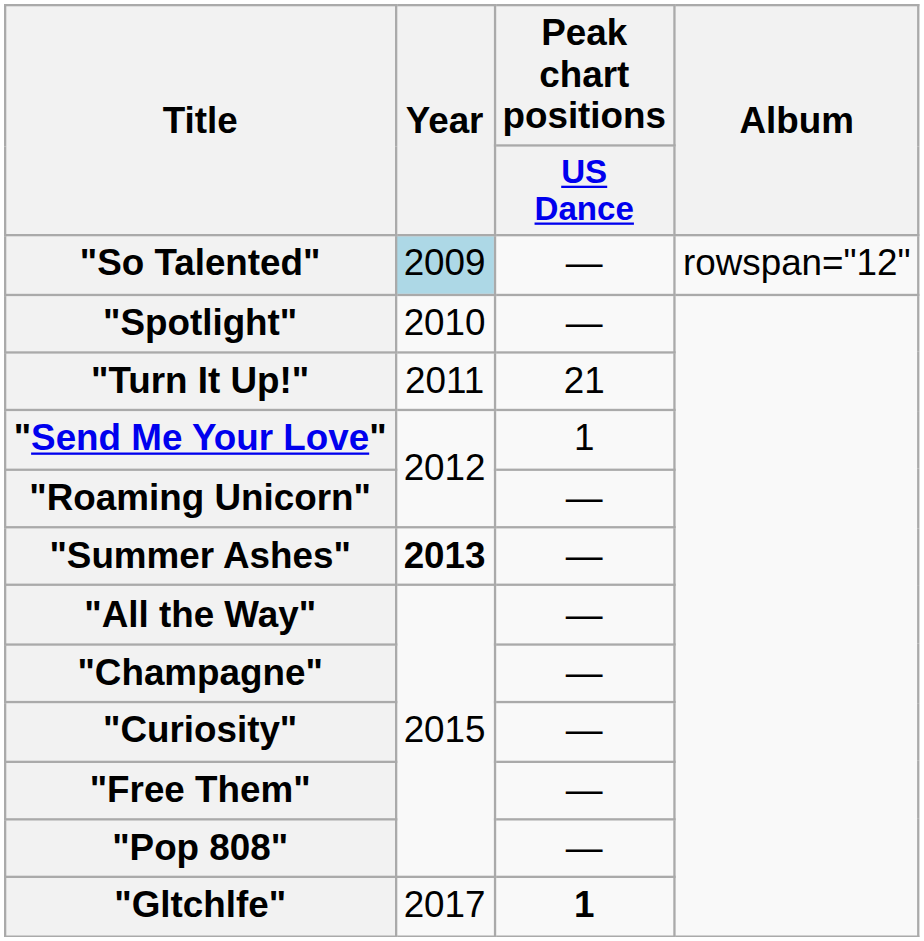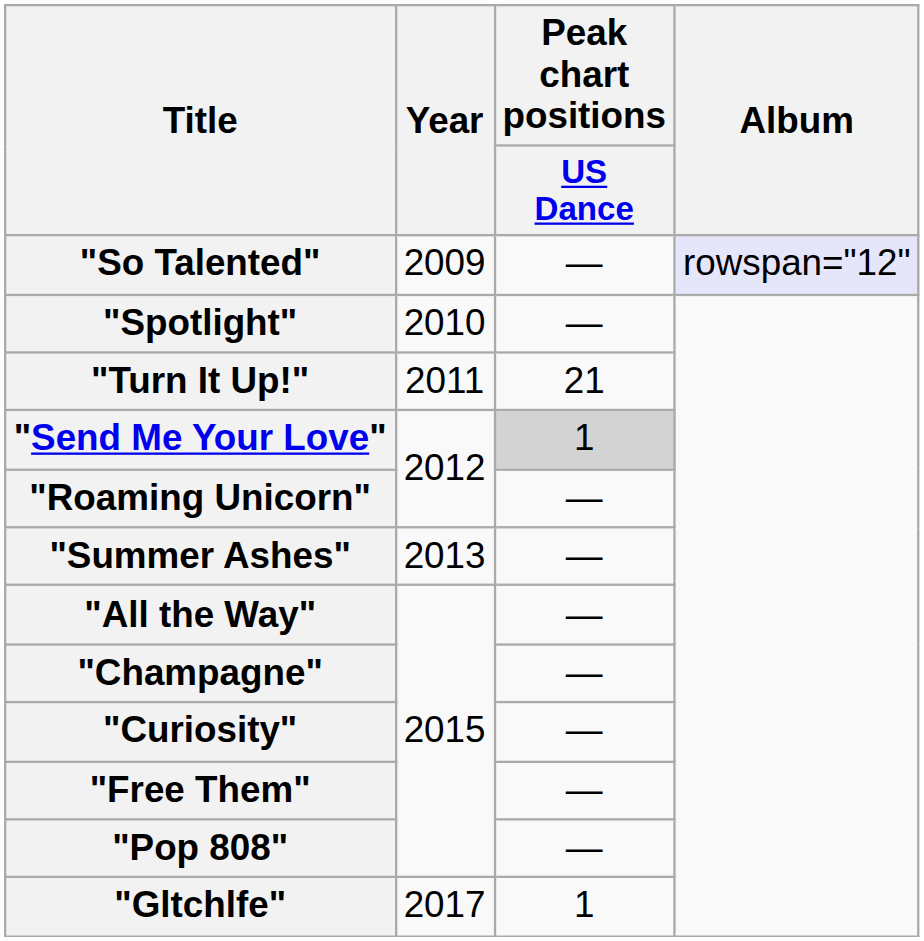(445, 263) lightblue background -> (445, 263) no background
(797, 263) no background -> (797, 263) lavender background
(584, 439) no background -> (584, 439) lightgrey background
(445, 555) bold -> (445, 555) normal
(584, 905) bold -> (584, 905) normal
